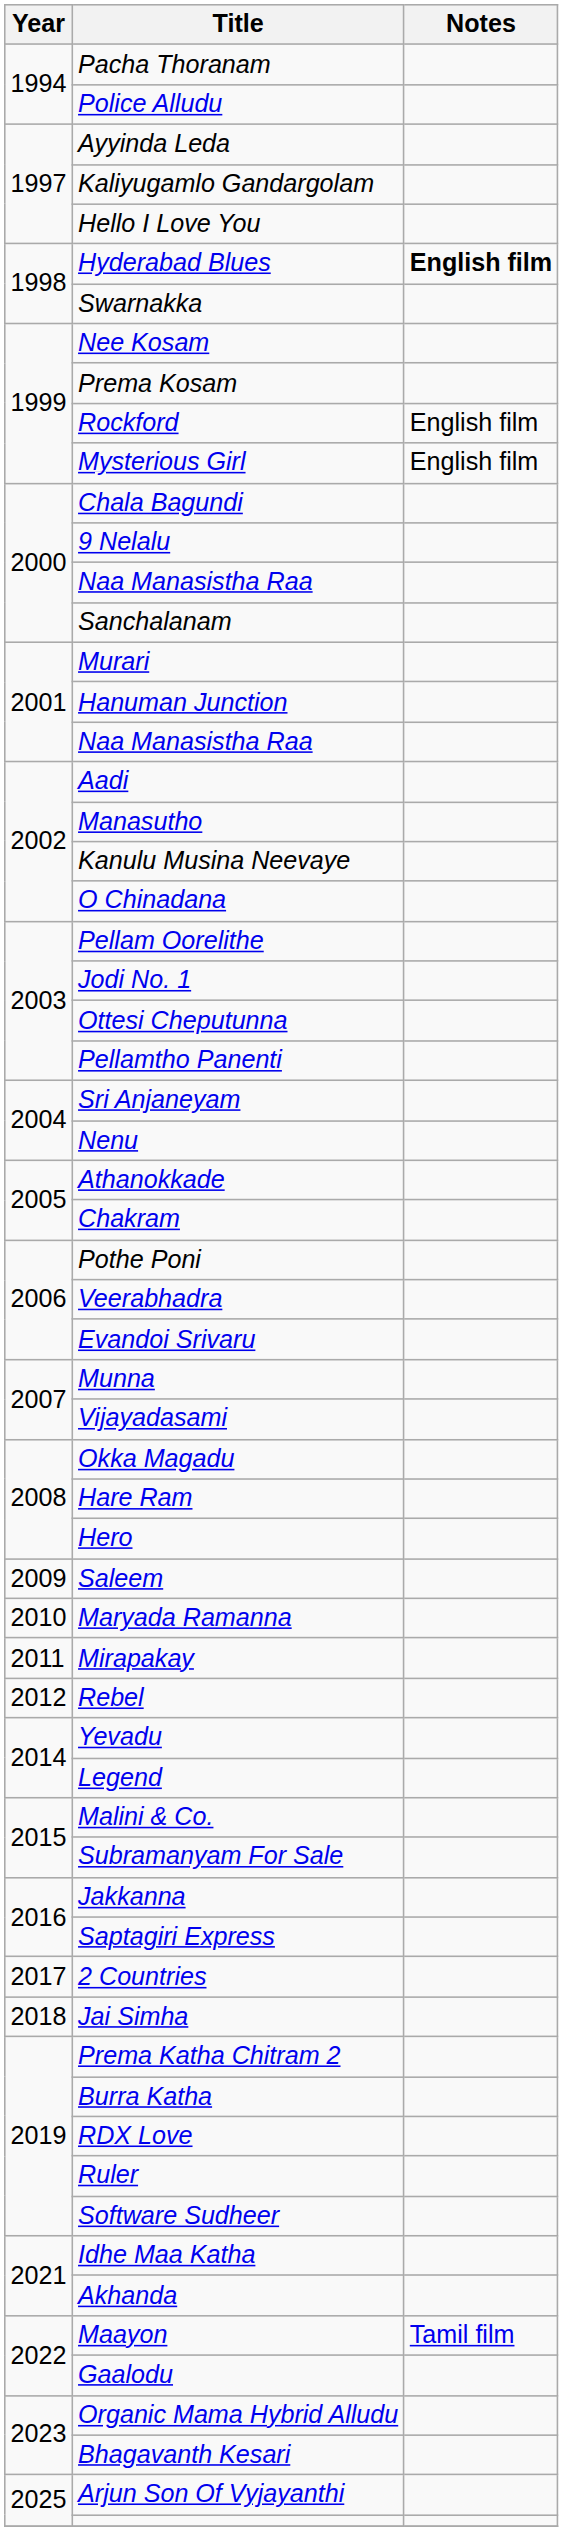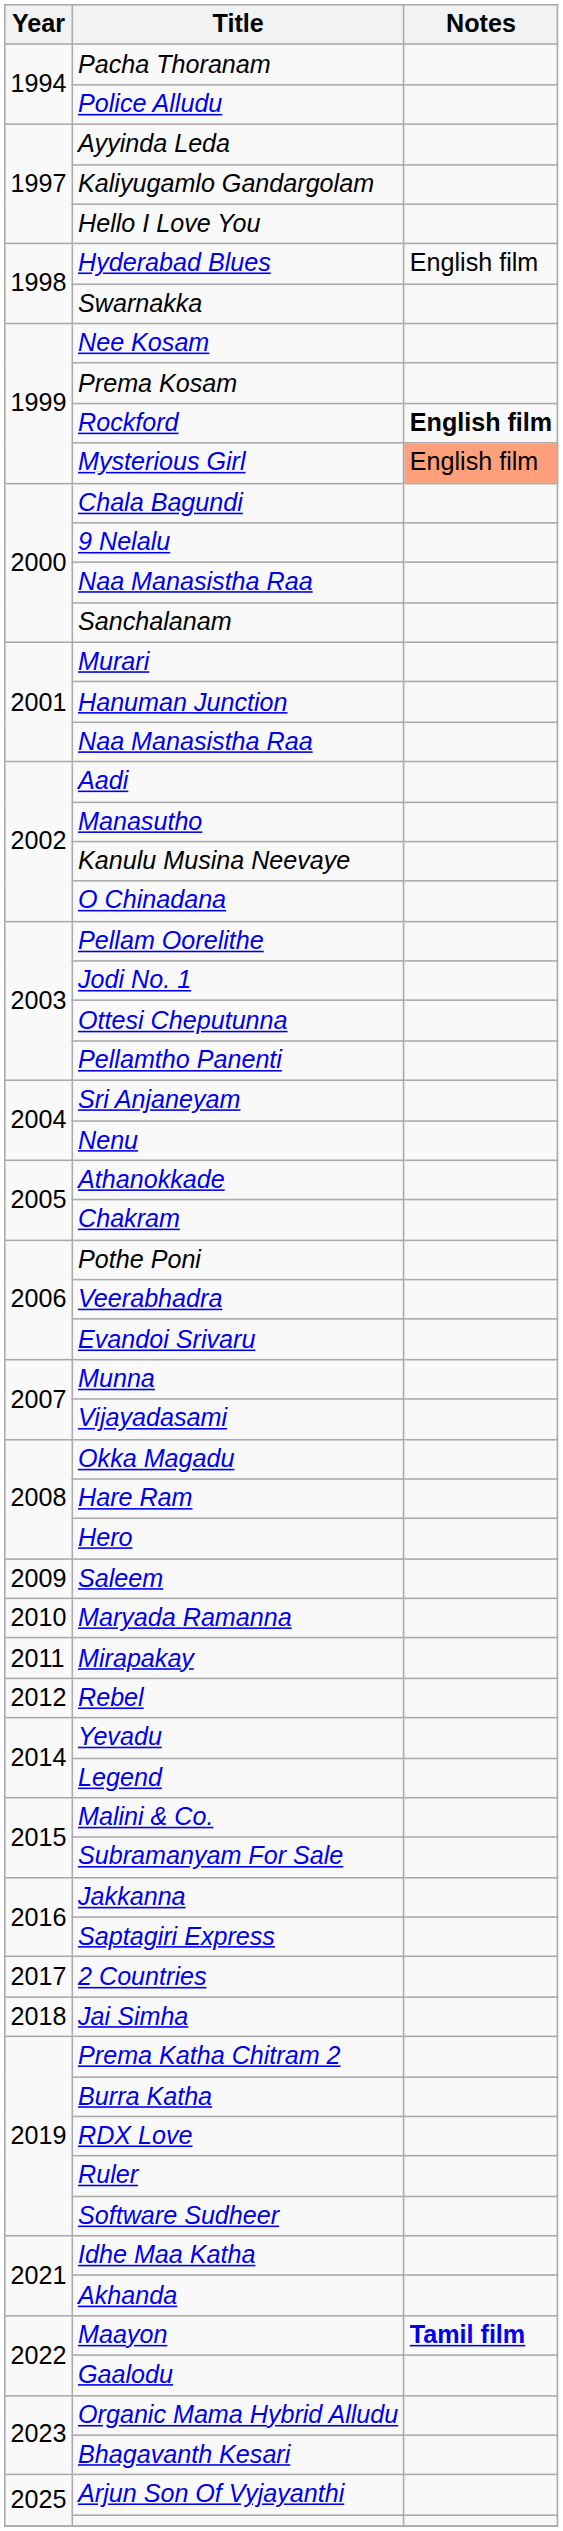(481, 263) bold -> (474, 263) normal
(474, 422) normal -> (481, 422) bold
(474, 462) no background -> (474, 462) lightsalmon background
(462, 2335) normal -> (467, 2335) bold
